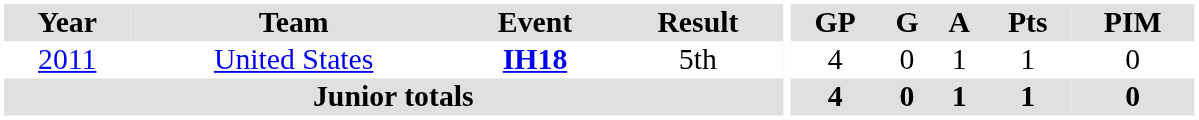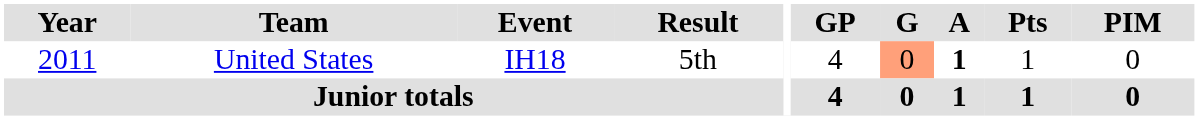(535, 59) bold -> (535, 59) normal
(907, 59) no background -> (907, 59) lightsalmon background
(959, 59) normal -> (959, 59) bold
